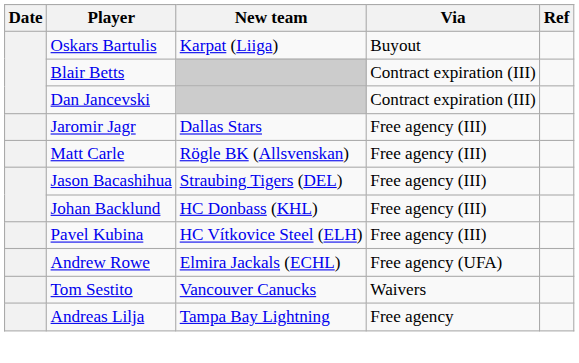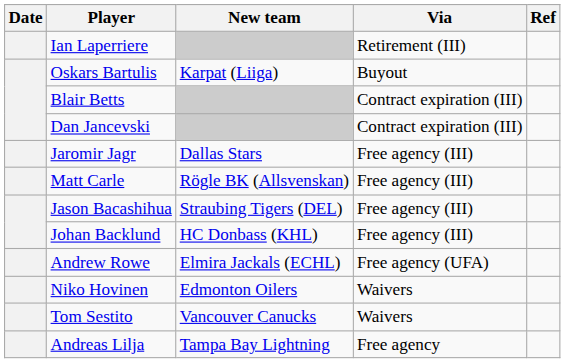+ row: (99, 45)
- row: (97, 235)
+ row: (99, 289)
